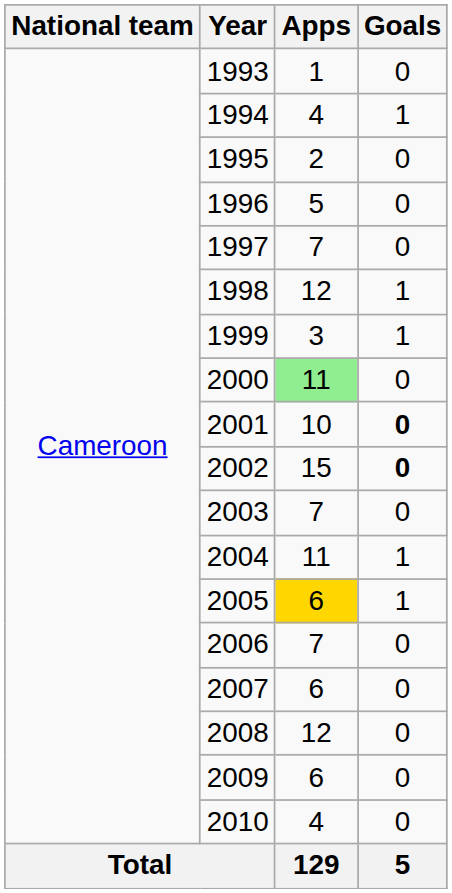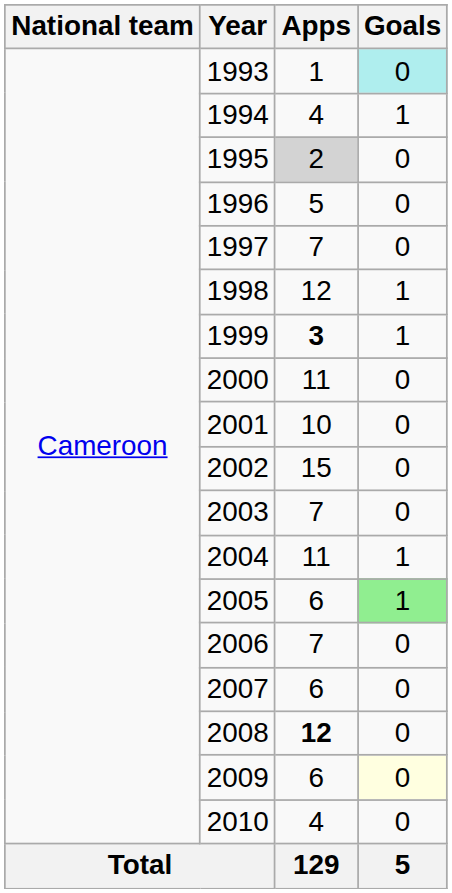(403, 70) no background -> (403, 70) paleturquoise background
(316, 159) no background -> (316, 159) lightgrey background
(316, 335) normal -> (316, 335) bold
(316, 379) lightgreen background -> (316, 379) no background
(403, 423) bold -> (403, 423) normal
(403, 468) bold -> (403, 468) normal
(316, 600) gold background -> (316, 600) no background
(403, 600) no background -> (403, 600) lightgreen background
(316, 733) normal -> (316, 733) bold
(403, 777) no background -> (403, 777) lightyellow background
